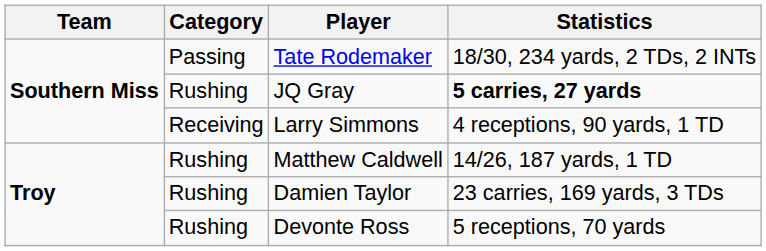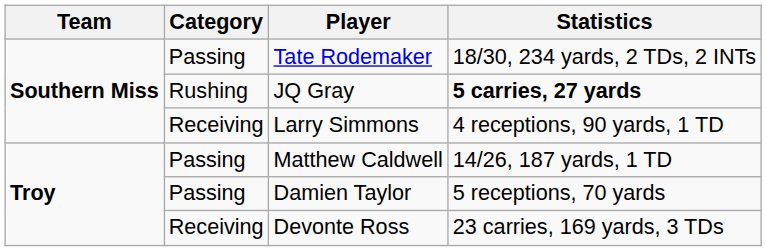(208, 159) Rushing -> (207, 159) Passing
(208, 193) Rushing -> (207, 193) Passing
(588, 193) 23 carries, 169 yards, 3 TDs -> (559, 193) 5 receptions, 70 yards
(208, 227) Rushing -> (216, 227) Receiving
(559, 227) 5 receptions, 70 yards -> (588, 227) 23 carries, 169 yards, 3 TDs
